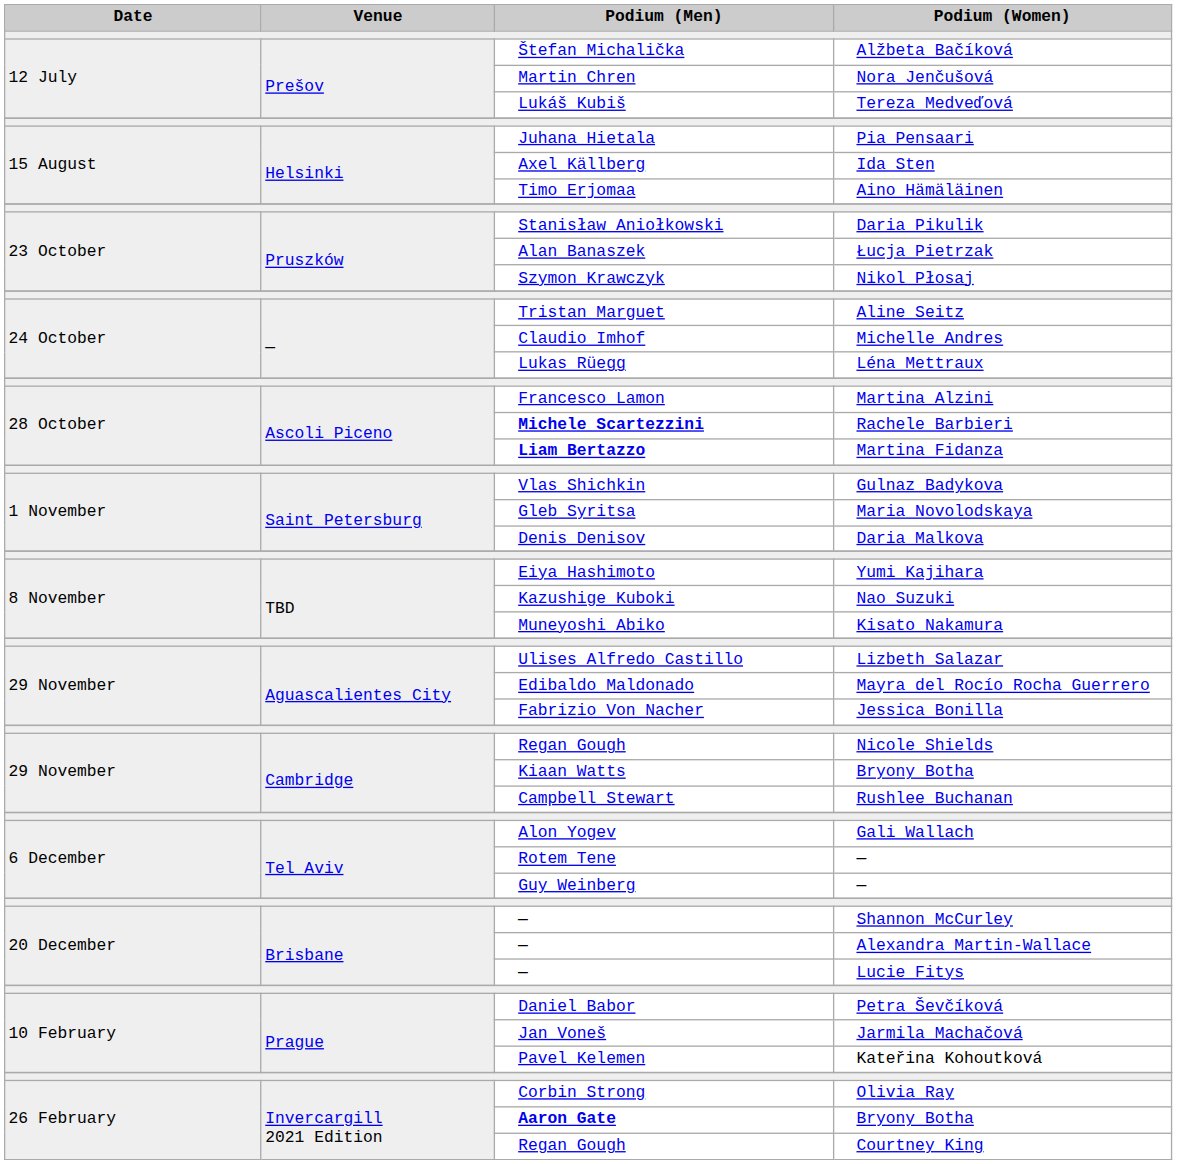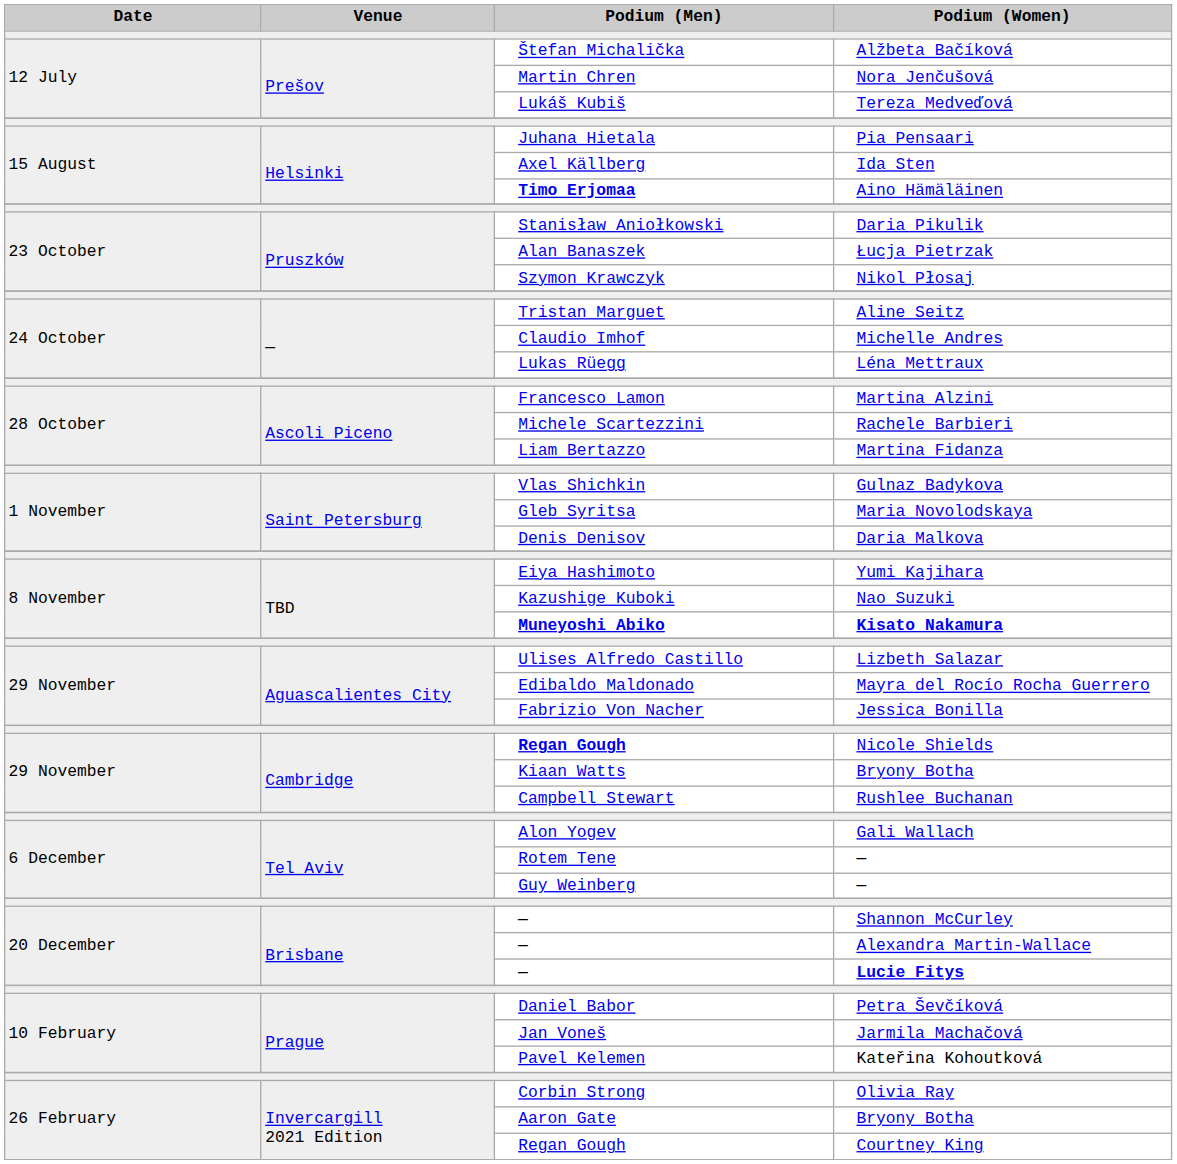(567, 192) normal -> (567, 192) bold
(601, 426) bold -> (601, 426) normal
(572, 452) bold -> (572, 452) normal
(582, 626) normal -> (582, 626) bold
(920, 626) normal -> (920, 626) bold
(562, 747) normal -> (562, 747) bold
(900, 973) normal -> (900, 973) bold
(557, 1120) bold -> (557, 1120) normal
